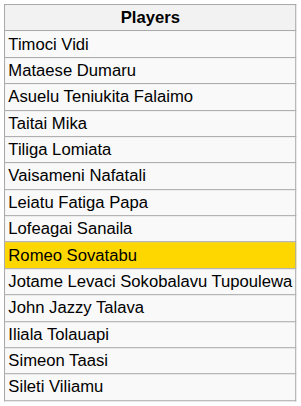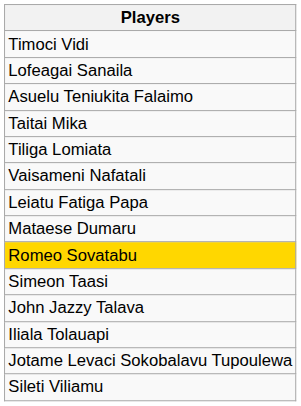(72, 70) Mataese Dumaru -> (70, 70) Lofeagai Sanaila
(70, 228) Lofeagai Sanaila -> (72, 228) Mataese Dumaru
(150, 281) Jotame Levaci Sokobalavu Tupoulewa -> (58, 281) Simeon Taasi
(58, 360) Simeon Taasi -> (150, 360) Jotame Levaci Sokobalavu Tupoulewa
